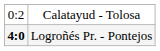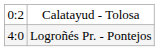(16, 35) bold -> (16, 35) normal
